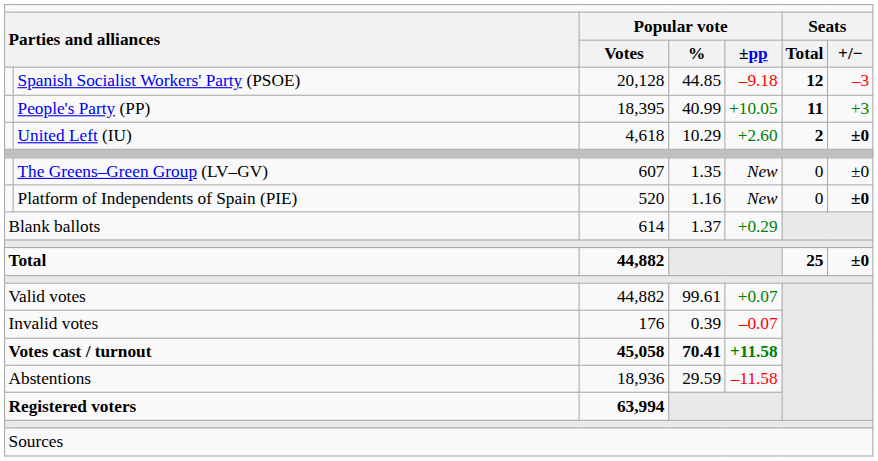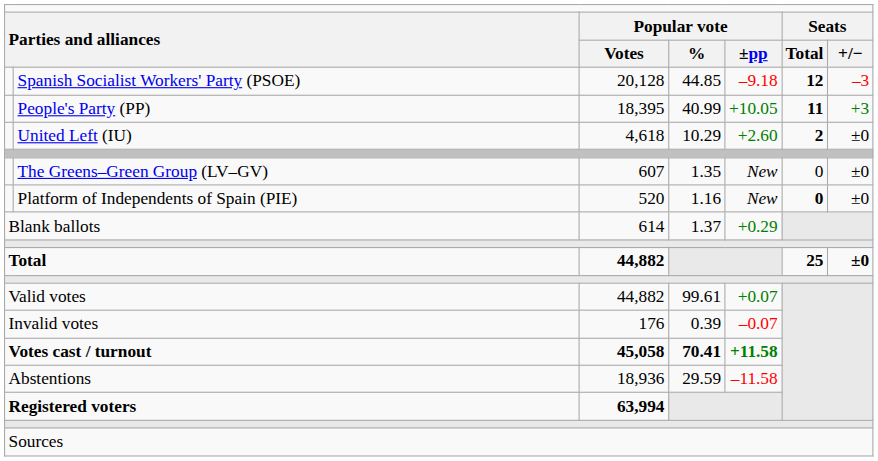(860, 135) bold -> (860, 135) normal
(819, 198) normal -> (819, 198) bold
(860, 198) bold -> (860, 198) normal
